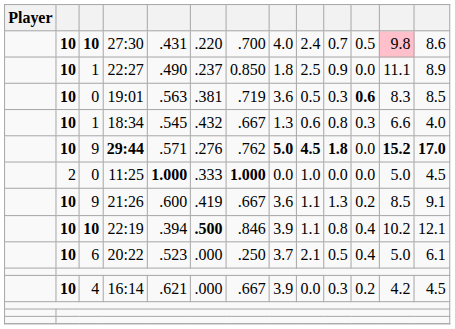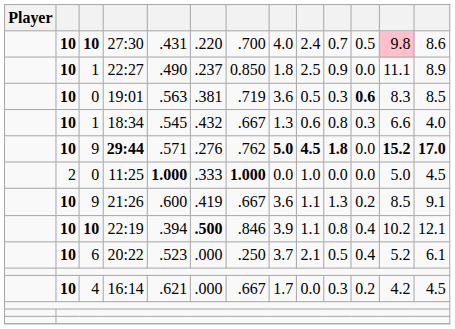(401, 254) 5.0 -> (401, 254) 5.2
(283, 288) 3.9 -> (283, 288) 1.7
